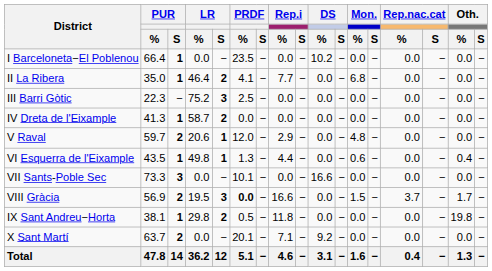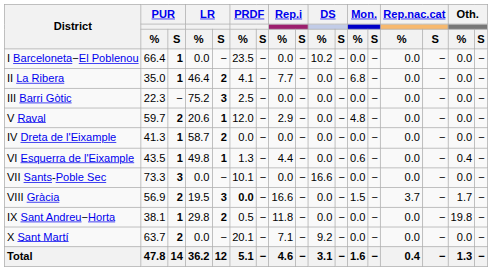rows swapped: (62, 118) <-> (26, 138)
